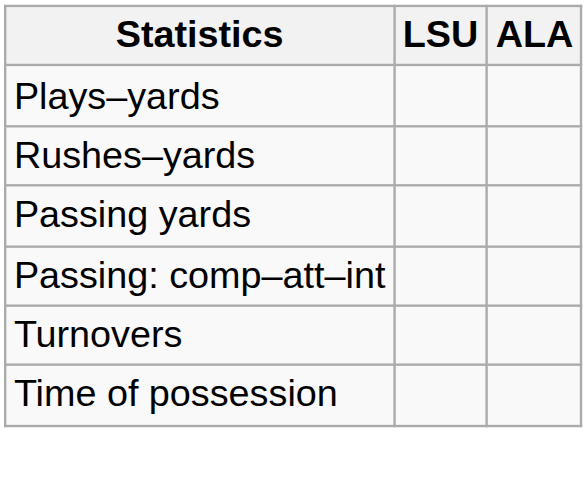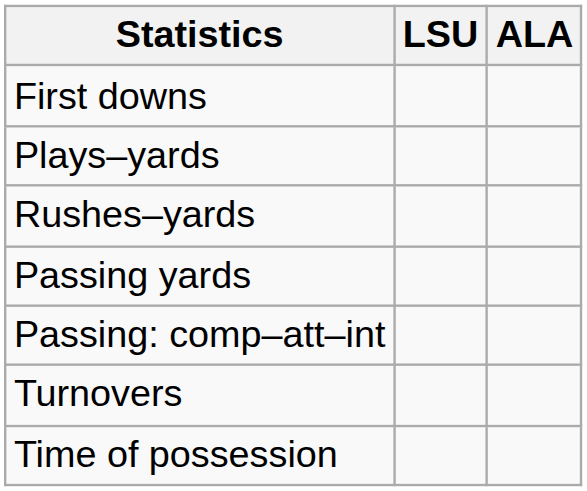+ row: (110, 95)
